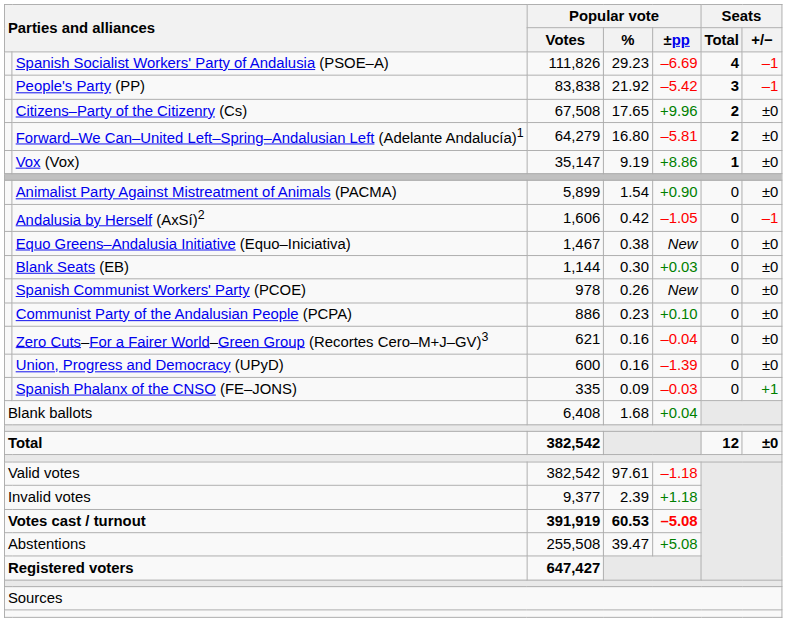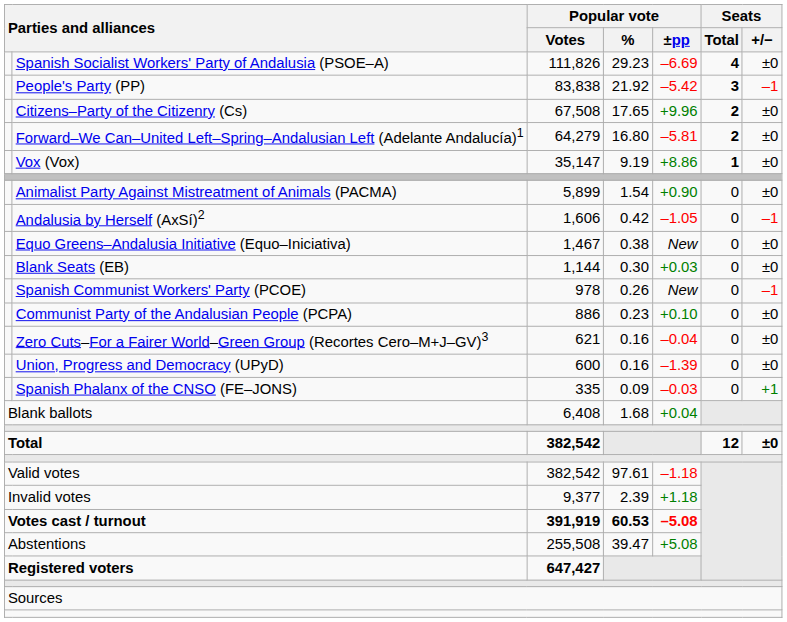(770, 63) –1 -> (770, 63) ±0
(770, 290) ±0 -> (770, 290) –1
